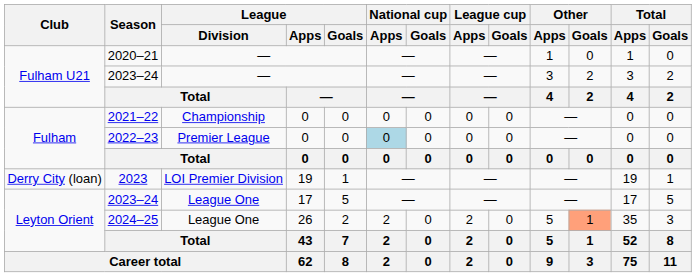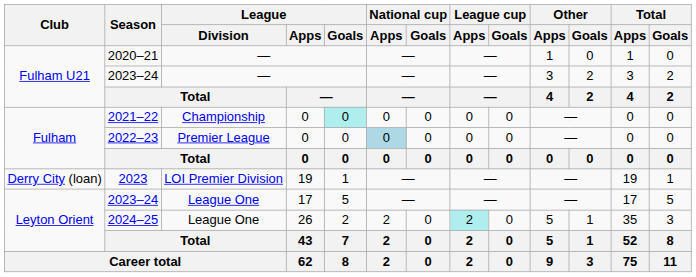(345, 117) no background -> (345, 117) paleturquoise background
(469, 220) no background -> (469, 220) paleturquoise background
(590, 220) lightsalmon background -> (590, 220) no background
